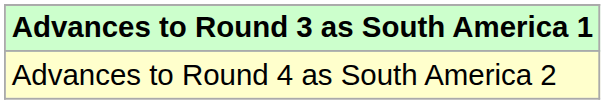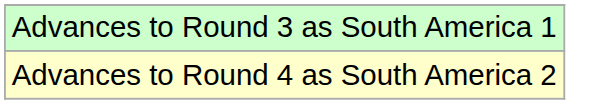(302, 27) bold -> (284, 27) normal
